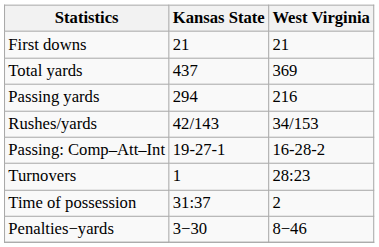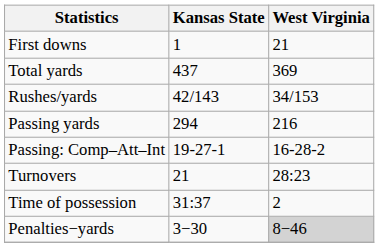(181, 44) 21 -> (177, 44) 1
rows swapped: (53, 123) <-> (54, 97)
(177, 176) 1 -> (181, 176) 21
(290, 229) no background -> (290, 229) lightgrey background
